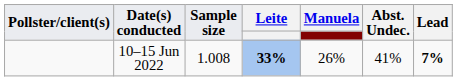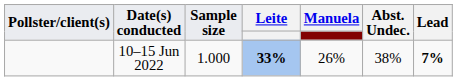(214, 58) 1.008 -> (214, 58) 1.000
(388, 58) 41% -> (388, 58) 38%
